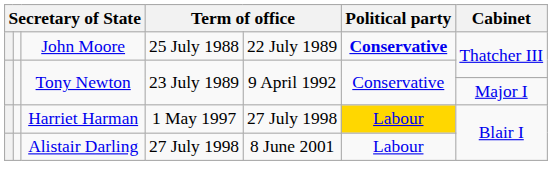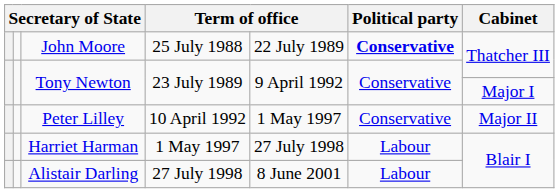+ row: (83, 118)
(398, 118) gold background -> (405, 146) no background
